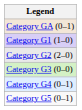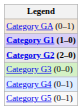(40, 41) normal -> (41, 41) bold
(40, 55) normal -> (41, 55) bold
